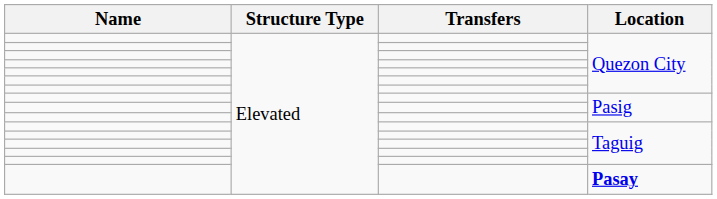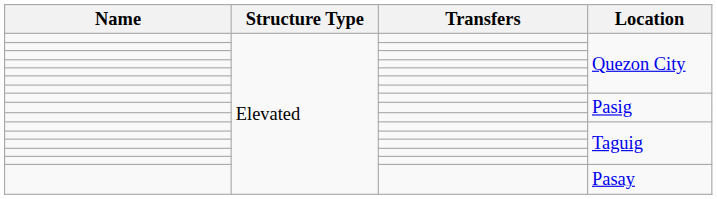(615, 179) bold -> (613, 179) normal
